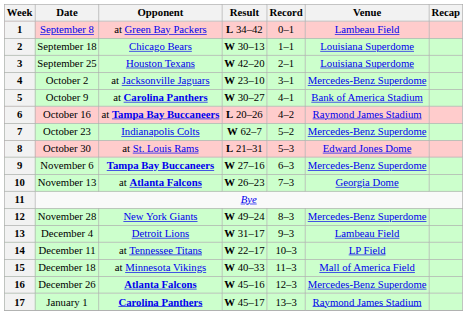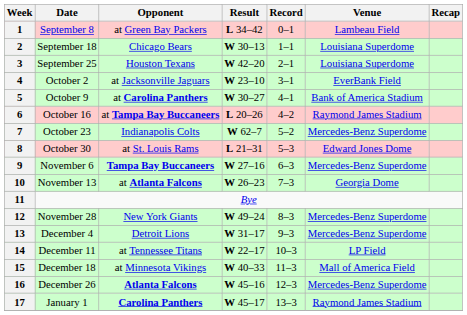(367, 81) Mercedes-Benz Superdome -> (367, 81) EverBank Field
(367, 234) Lambeau Field -> (367, 234) Mercedes-Benz Superdome
